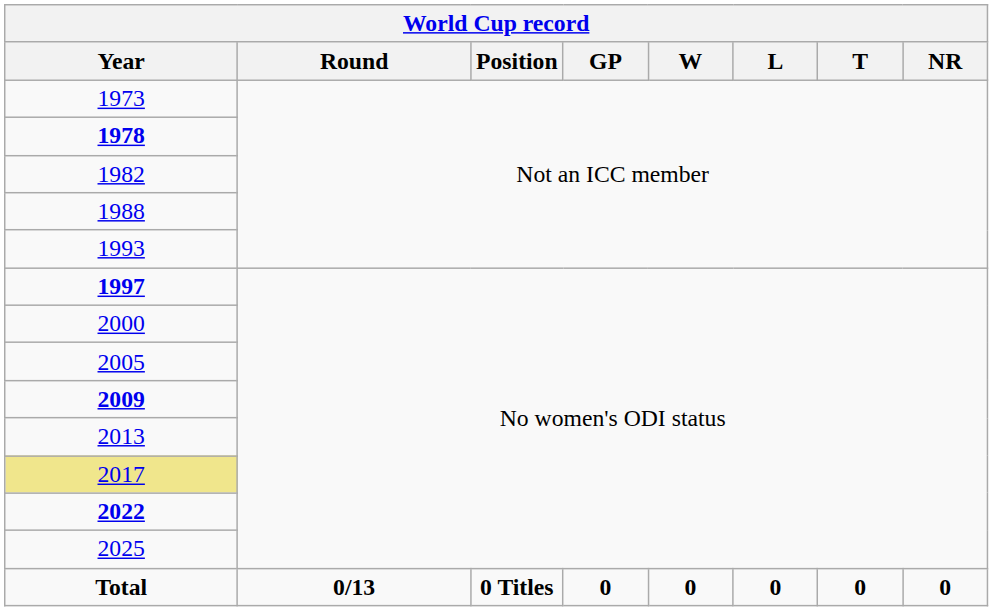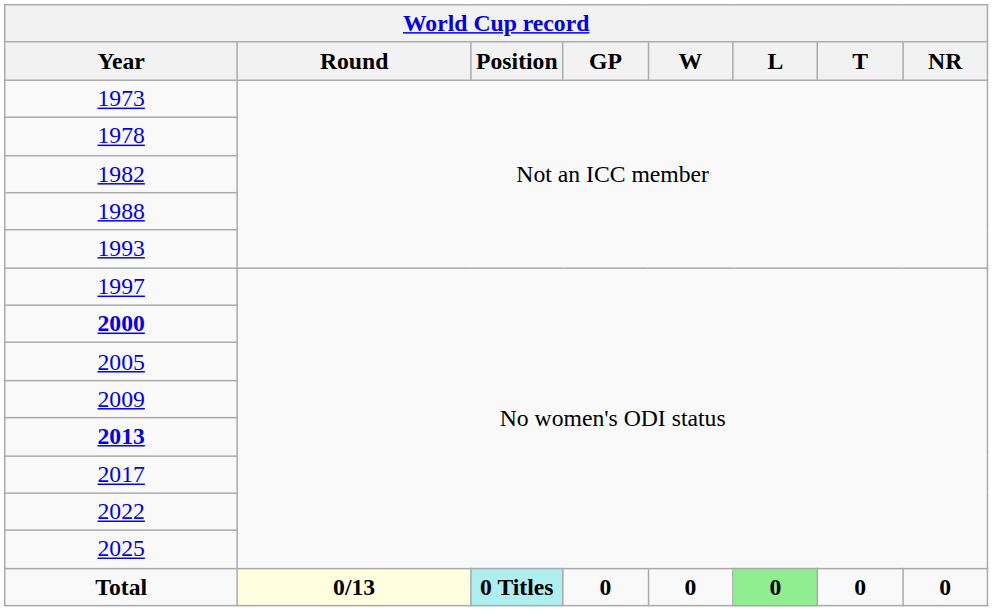(121, 135) bold -> (121, 135) normal
(121, 286) bold -> (121, 286) normal
(121, 323) normal -> (121, 323) bold
(121, 398) bold -> (121, 398) normal
(121, 436) normal -> (121, 436) bold
(121, 473) khaki background -> (121, 473) no background
(121, 511) bold -> (121, 511) normal
(354, 586) no background -> (354, 586) lightyellow background
(517, 586) no background -> (517, 586) paleturquoise background
(775, 586) no background -> (775, 586) lightgreen background
